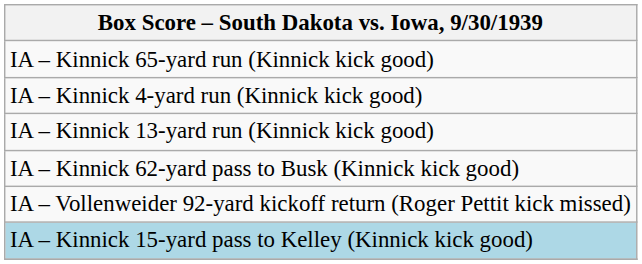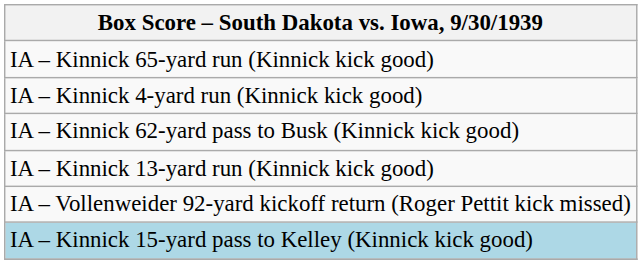(222, 131) IA – Kinnick 13-yard run (Kinnick kick good) -> (264, 131) IA – Kinnick 62-yard pass to Busk (Kinnick kick good)
(264, 167) IA – Kinnick 62-yard pass to Busk (Kinnick kick good) -> (222, 167) IA – Kinnick 13-yard run (Kinnick kick good)
